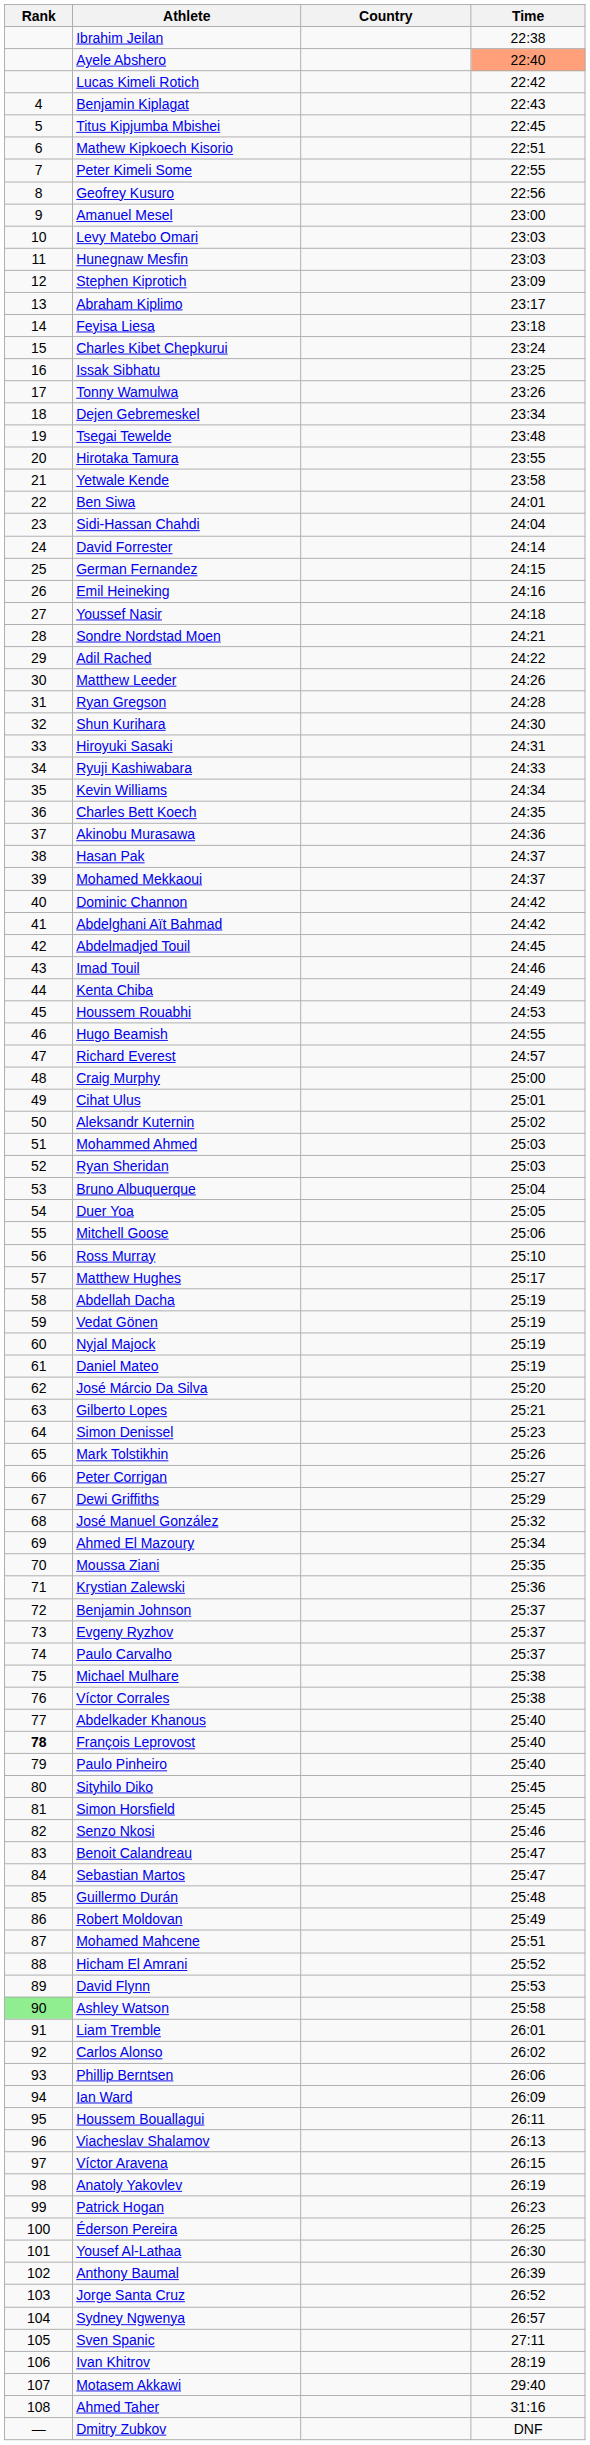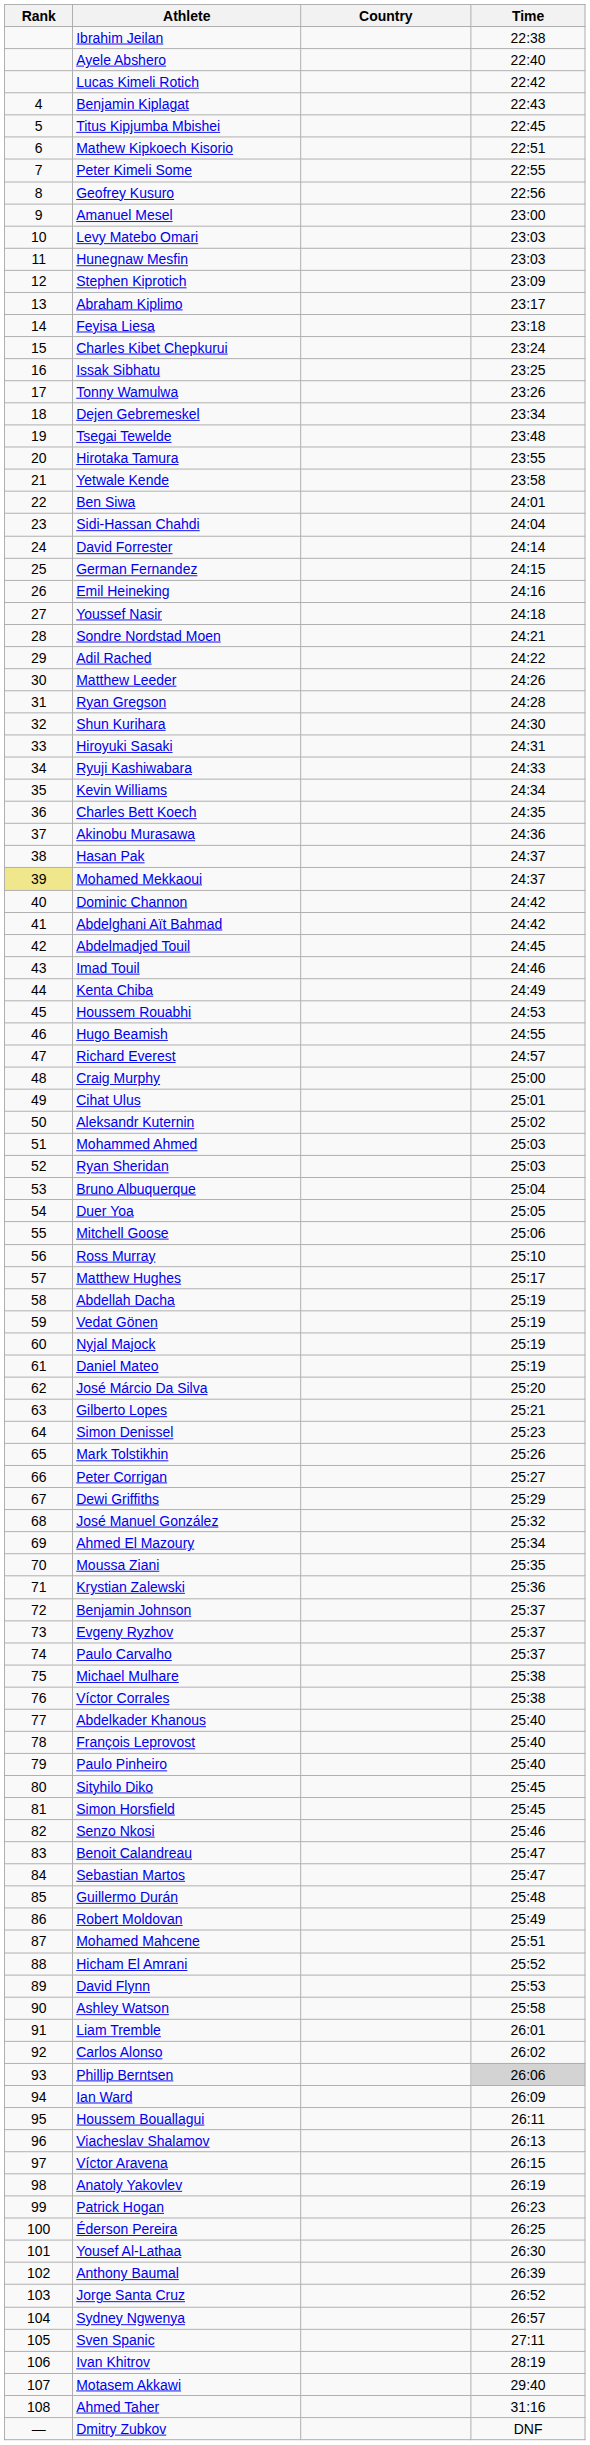(528, 60) lightsalmon background -> (528, 60) no background
(39, 879) no background -> (39, 879) khaki background
(39, 1742) bold -> (39, 1742) normal
(39, 2008) lightgreen background -> (39, 2008) no background
(528, 2075) no background -> (528, 2075) lightgrey background
